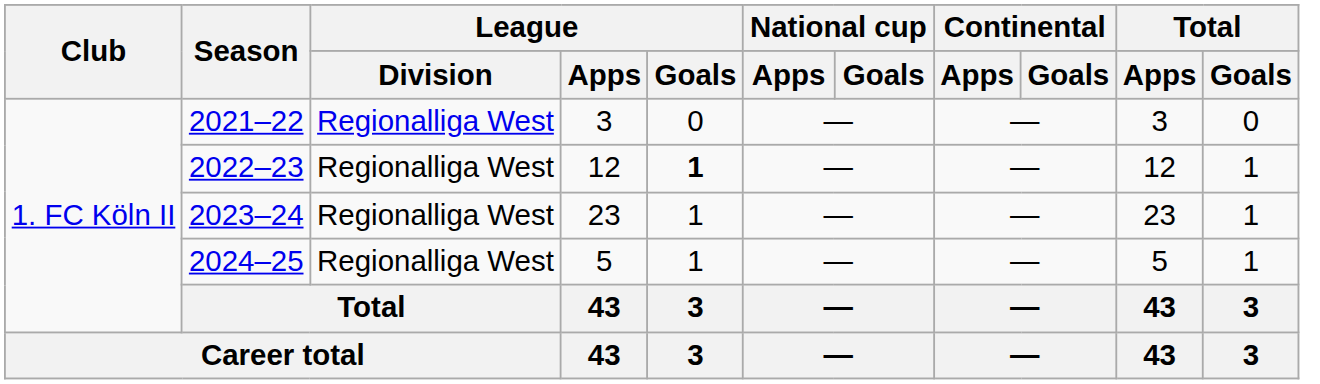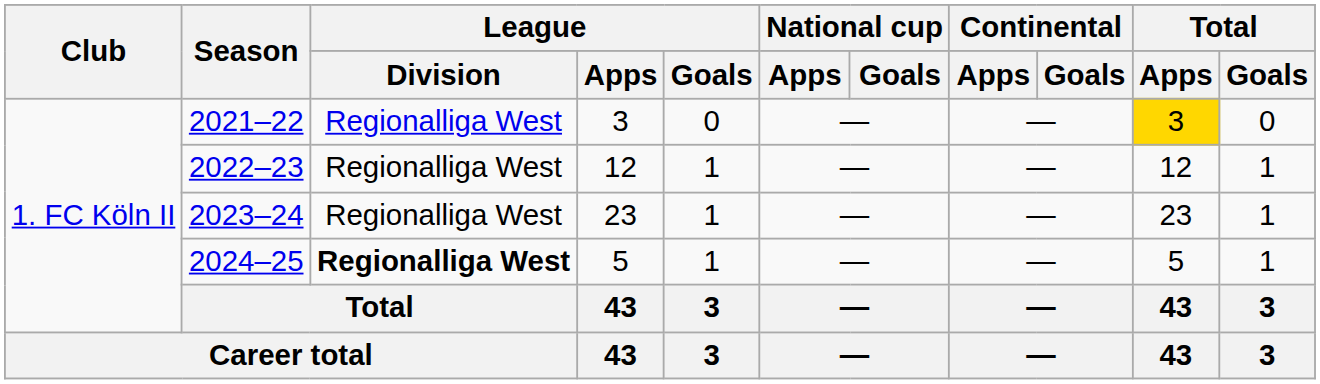(1160, 121) no background -> (1176, 121) gold background
(695, 167) bold -> (712, 167) normal
(435, 261) normal -> (444, 261) bold
